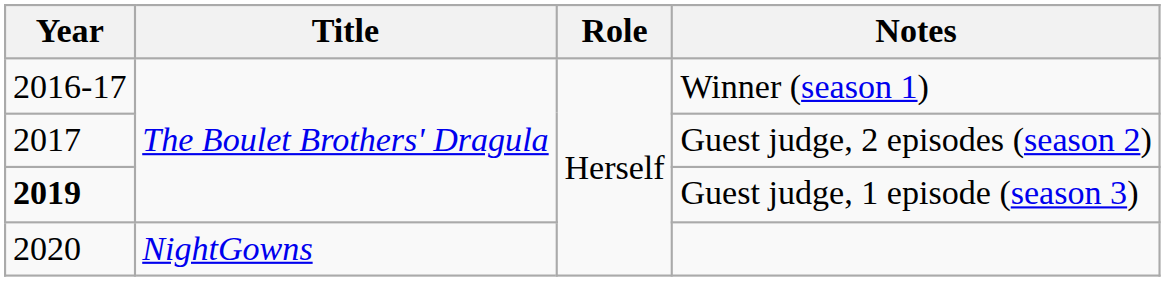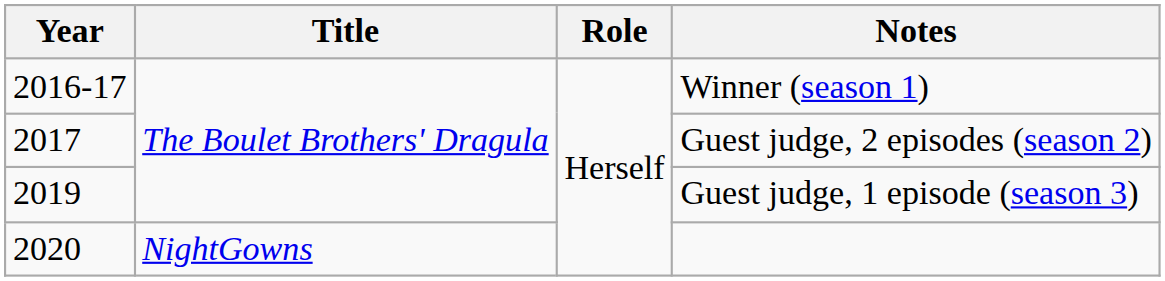(47, 193) bold -> (47, 193) normal
